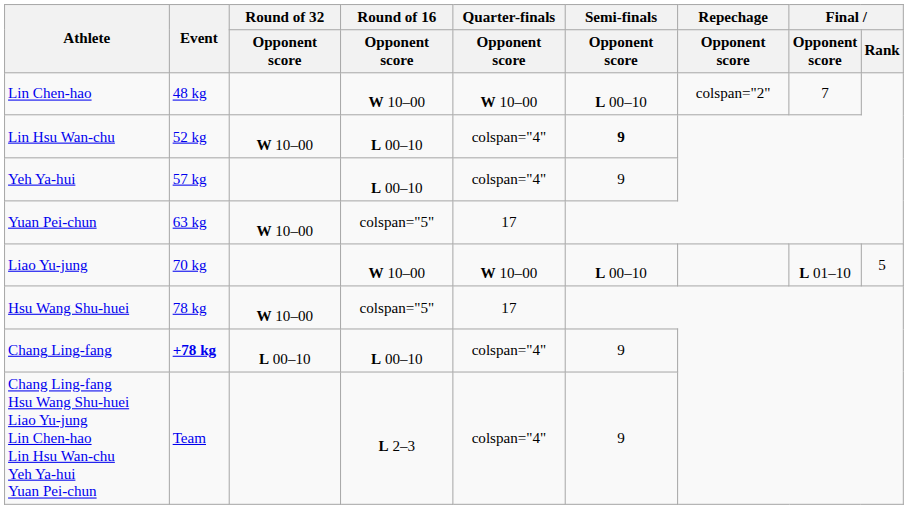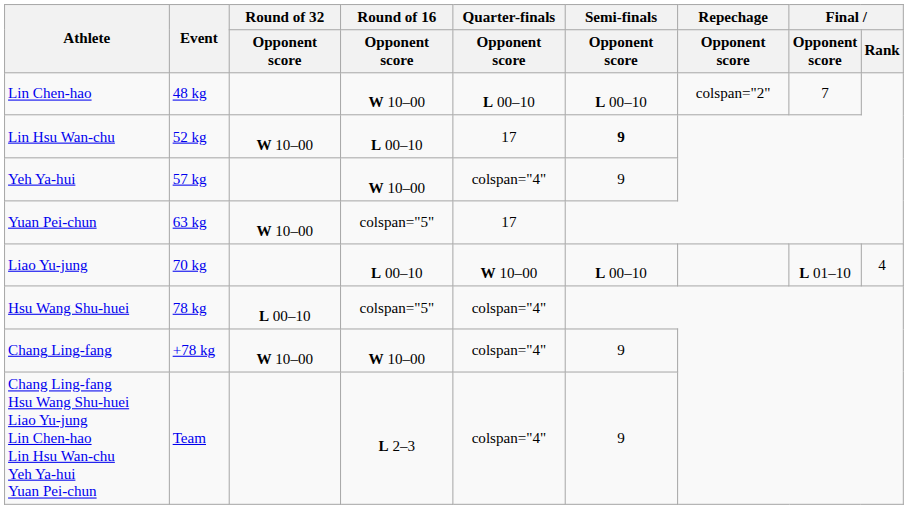(509, 102) W 10–00 -> (509, 102) L 00–10
(509, 136) colspan="4" -> (509, 136) 17
(397, 188) L 00–10 -> (397, 188) W 10–00
(397, 274) W 10–00 -> (397, 274) L 00–10
(882, 265) 5 -> (882, 265) 4
(285, 316) W 10–00 -> (285, 316) L 00–10
(509, 307) 17 -> (509, 307) colspan="4"
(194, 350) bold -> (194, 350) normal
(285, 359) L 00–10 -> (285, 359) W 10–00
(397, 359) L 00–10 -> (397, 359) W 10–00
